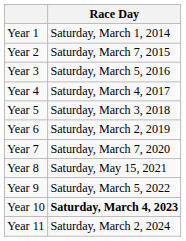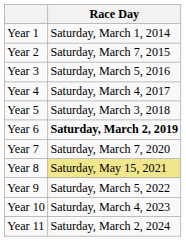(110, 129) normal -> (114, 129) bold
(109, 168) no background -> (109, 168) khaki background
(114, 206) bold -> (110, 206) normal
